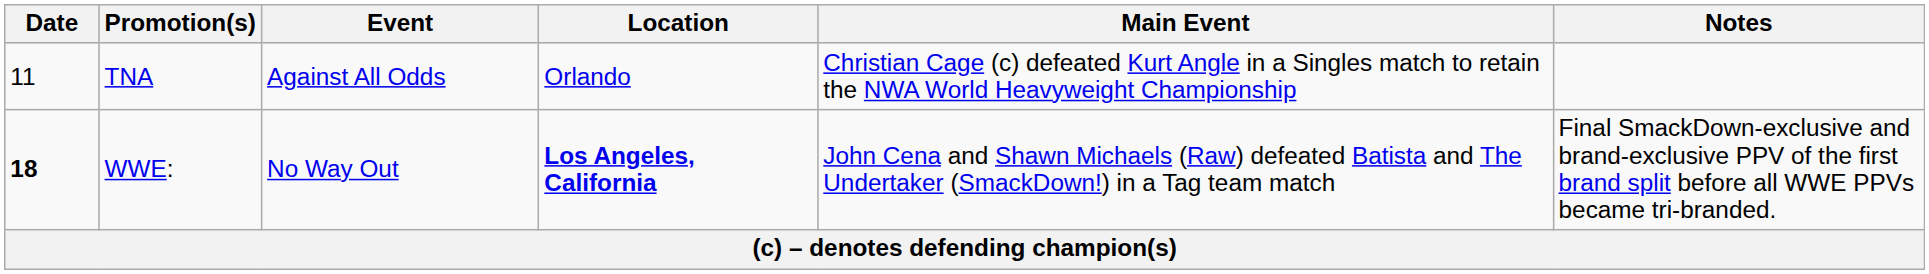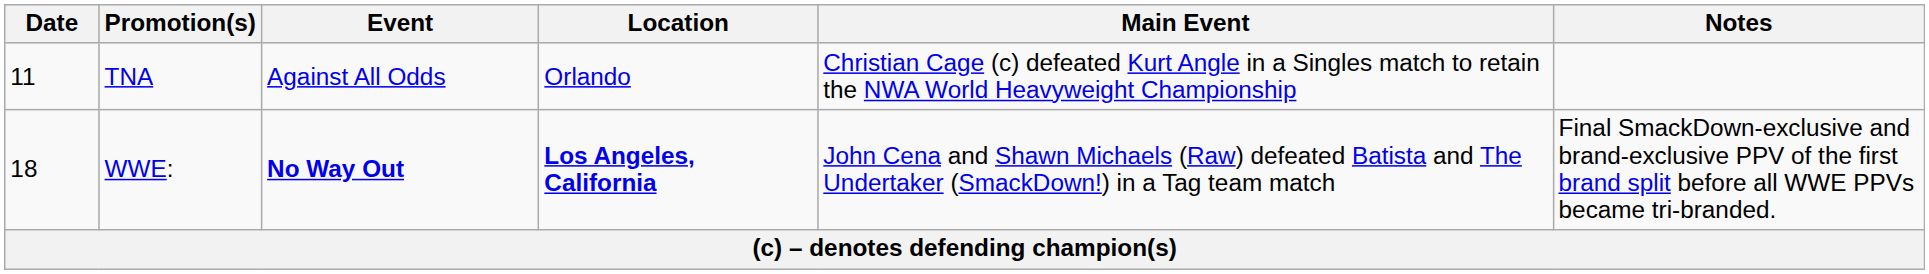(24, 169) bold -> (24, 169) normal
(333, 169) normal -> (336, 169) bold
